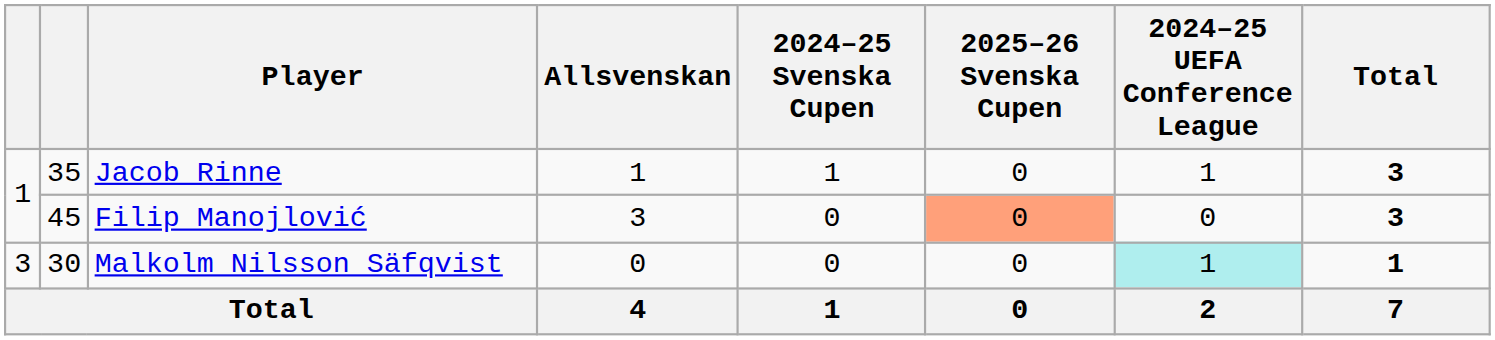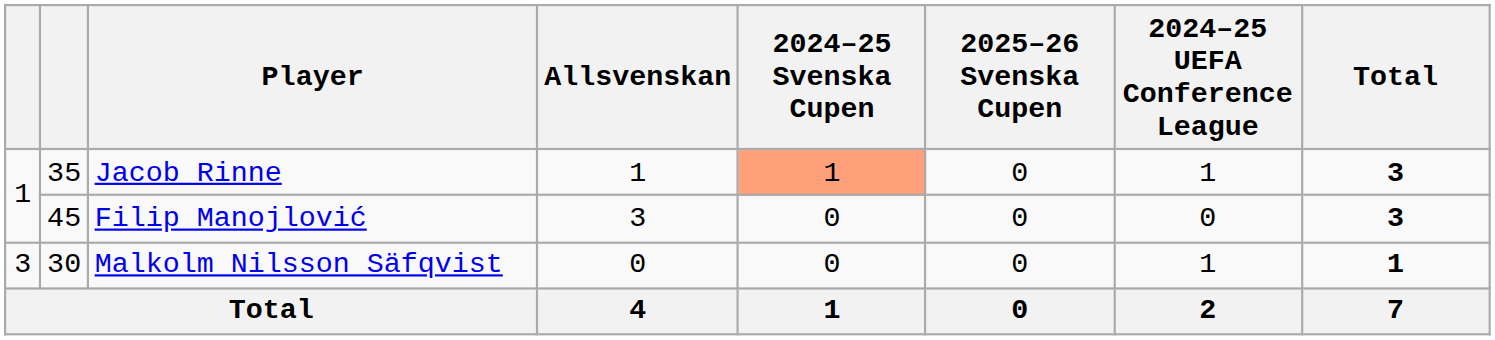(832, 172) no background -> (832, 172) lightsalmon background
(1020, 219) lightsalmon background -> (1020, 219) no background
(1208, 265) paleturquoise background -> (1208, 265) no background
